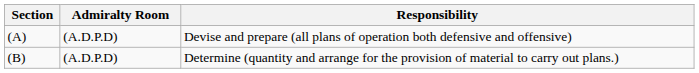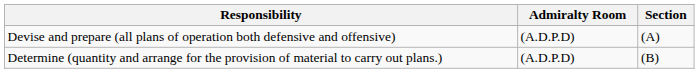columns swapped: (32, 15) <-> (437, 15)
